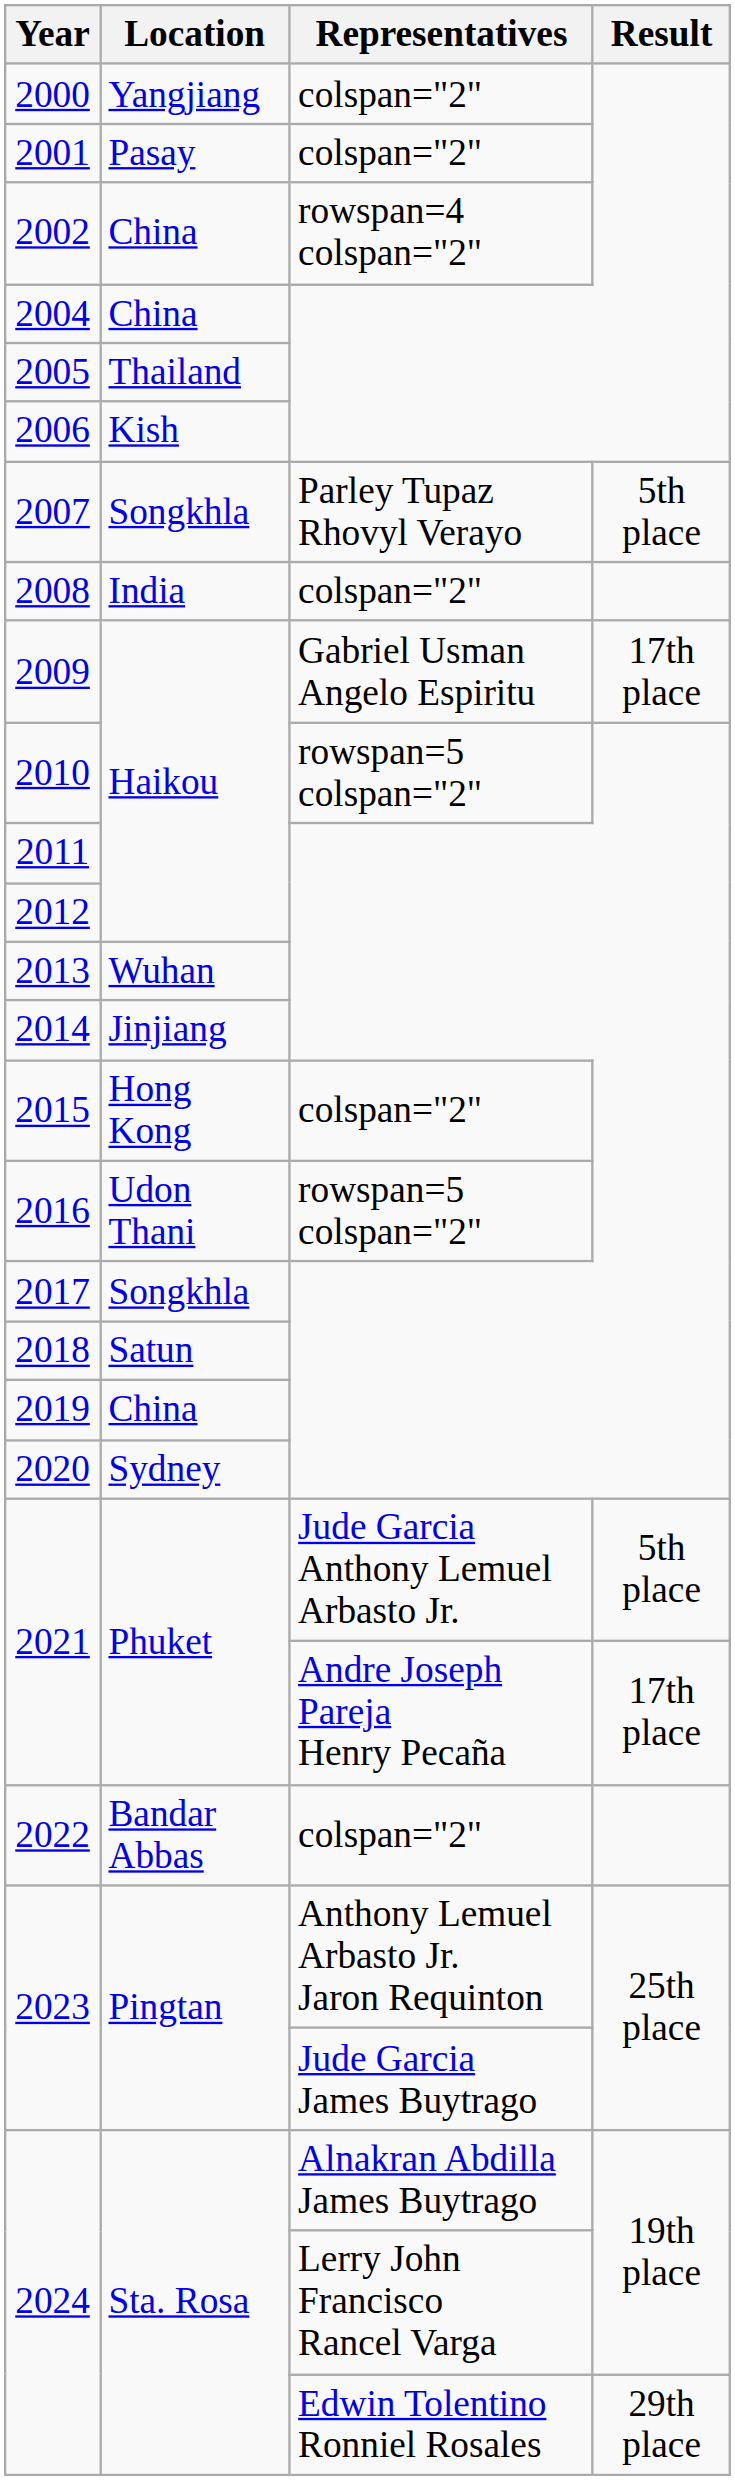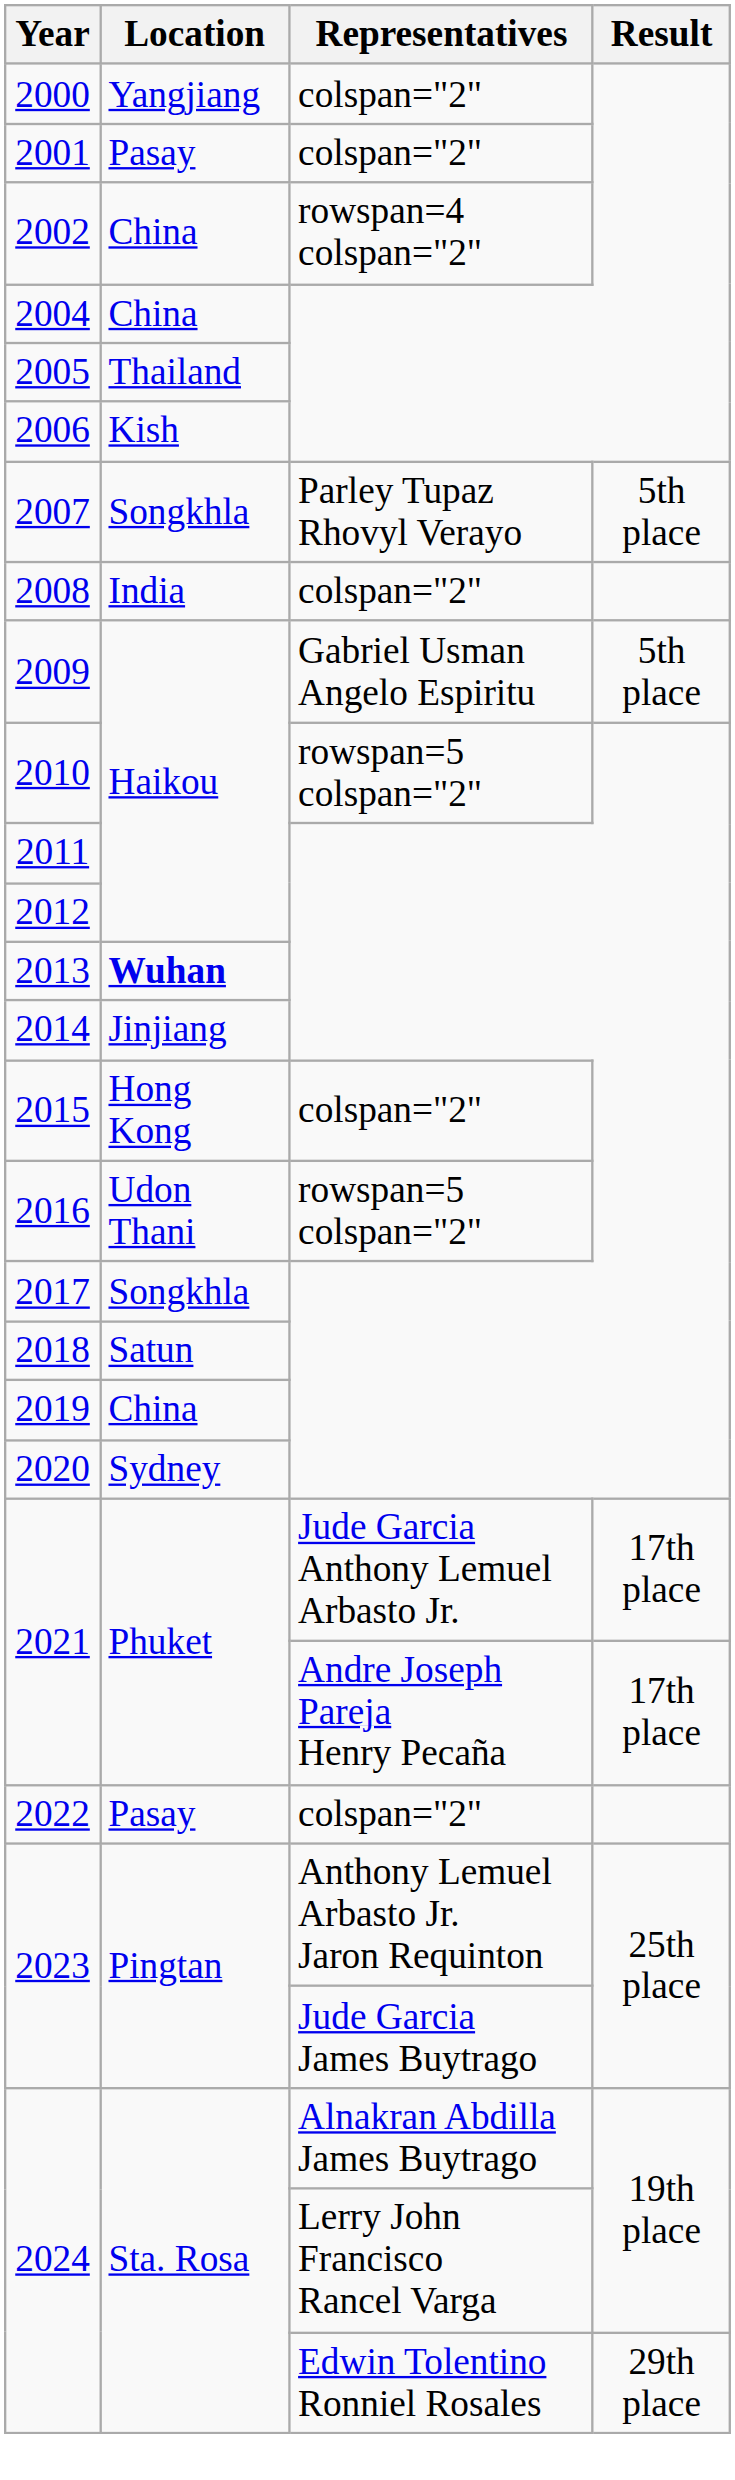(662, 671) 17th place -> (662, 671) 5th place
(162, 970) normal -> (167, 970) bold
(662, 1569) 5th place -> (662, 1569) 17th place
(162, 1834) Bandar Abbas -> (152, 1813) Pasay
